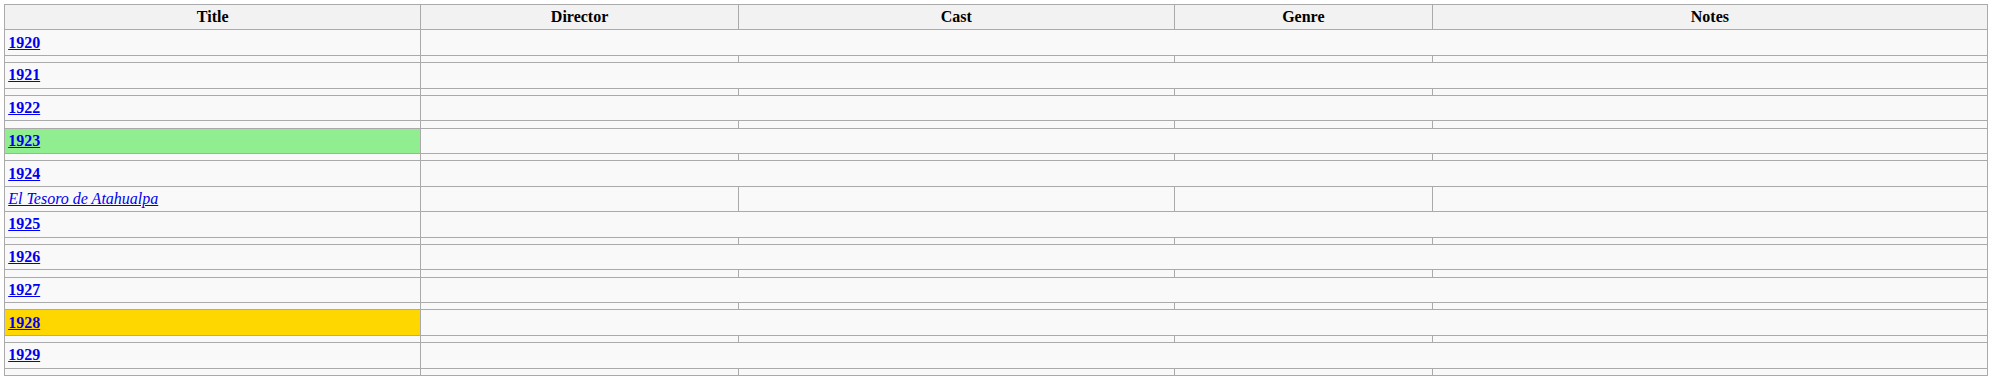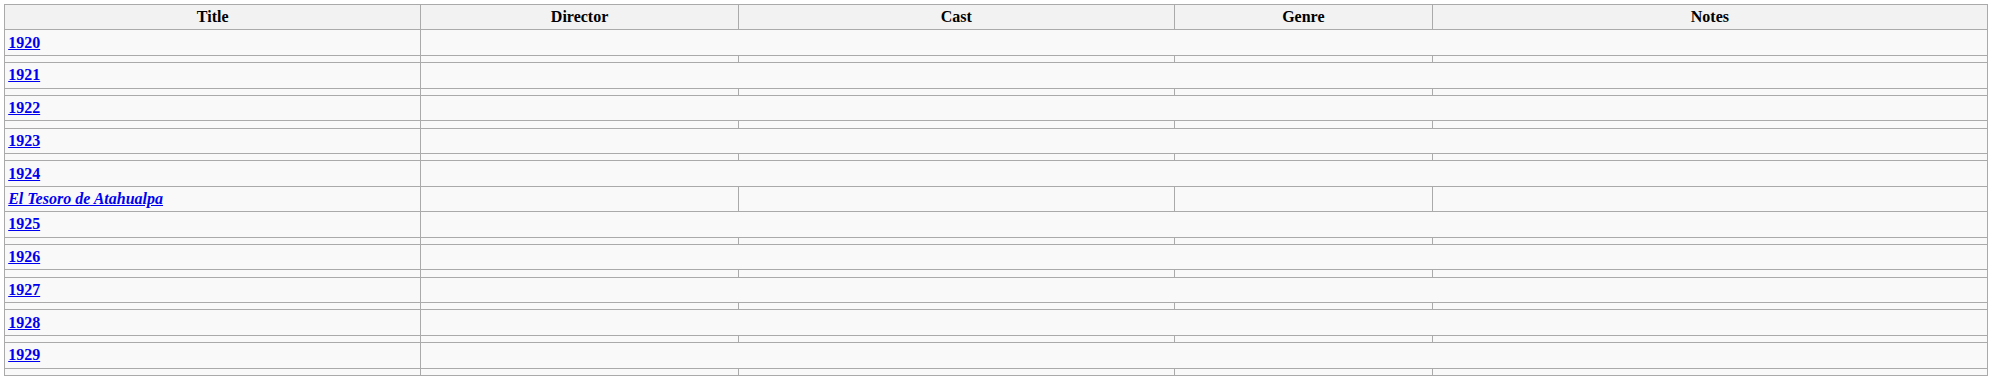(24, 140) lightgreen background -> (24, 140) no background
(83, 198) normal -> (86, 198) bold
(24, 322) gold background -> (24, 322) no background
